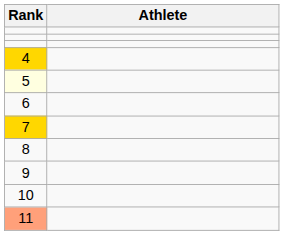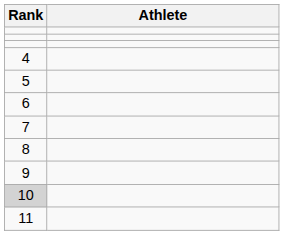(26, 58) gold background -> (26, 58) no background
(26, 81) lightyellow background -> (26, 81) no background
(26, 127) gold background -> (26, 127) no background
(26, 195) no background -> (26, 195) lightgrey background
(26, 218) lightsalmon background -> (26, 218) no background
